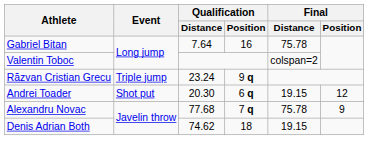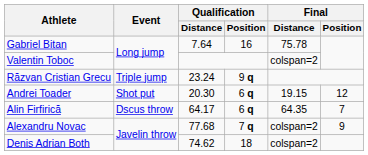+ row: (34, 110)
(294, 110) 75.78 -> (294, 127) colspan=2
(294, 127) 19.15 -> (294, 143) colspan=2
